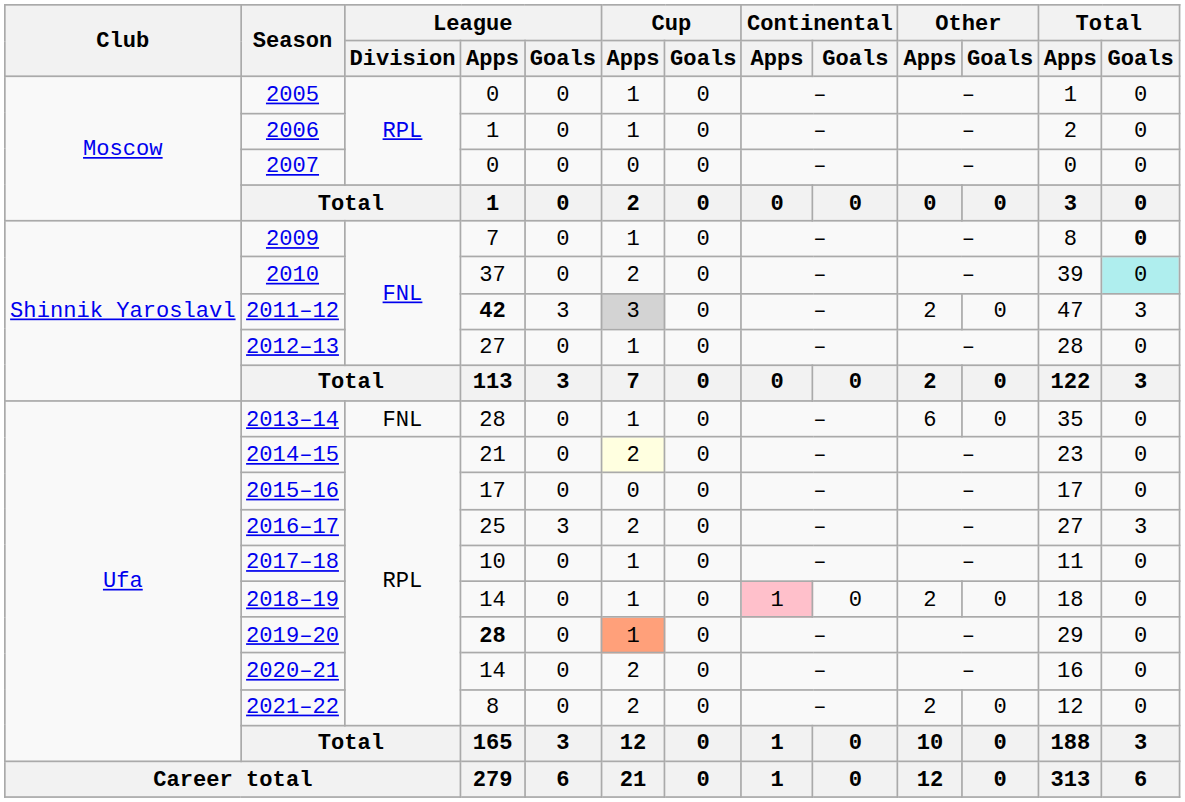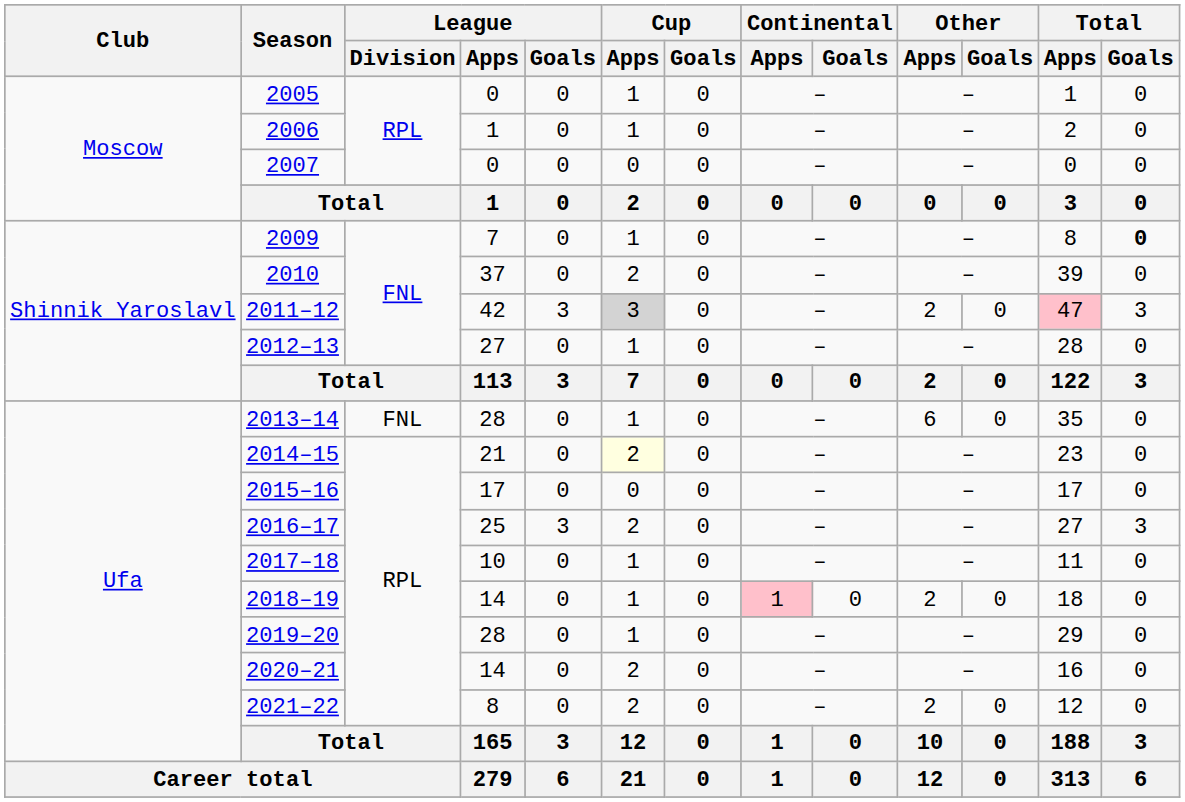(1141, 275) paleturquoise background -> (1141, 275) no background
(493, 311) bold -> (493, 311) normal
(1070, 311) no background -> (1070, 311) pink background
(493, 635) bold -> (493, 635) normal
(633, 635) lightsalmon background -> (633, 635) no background
